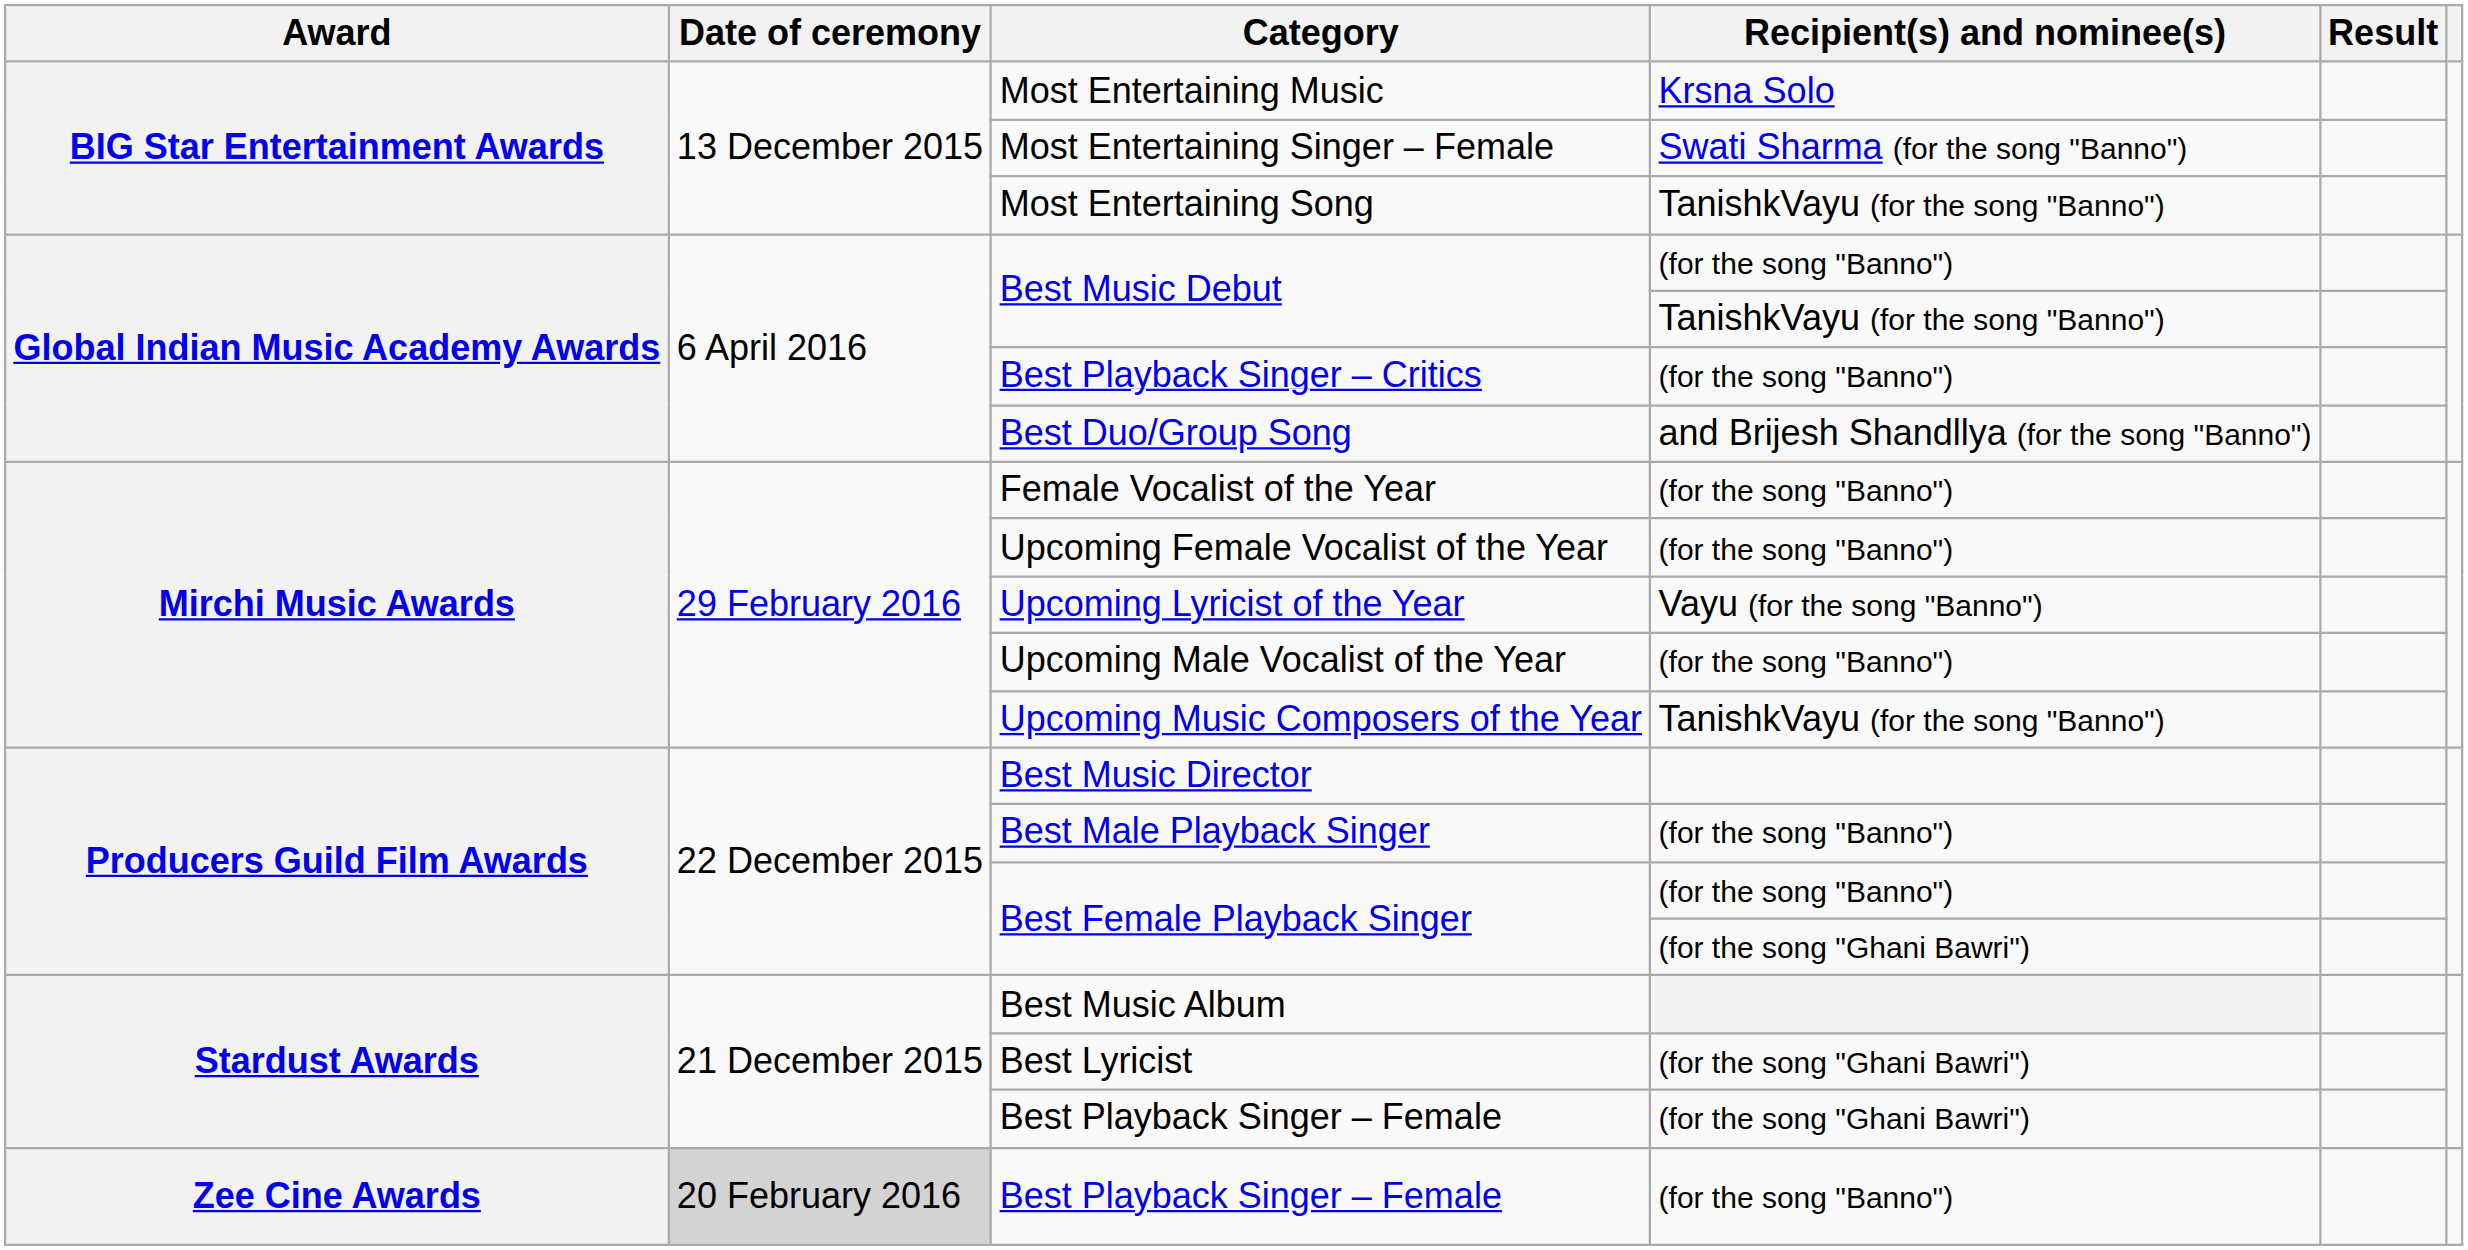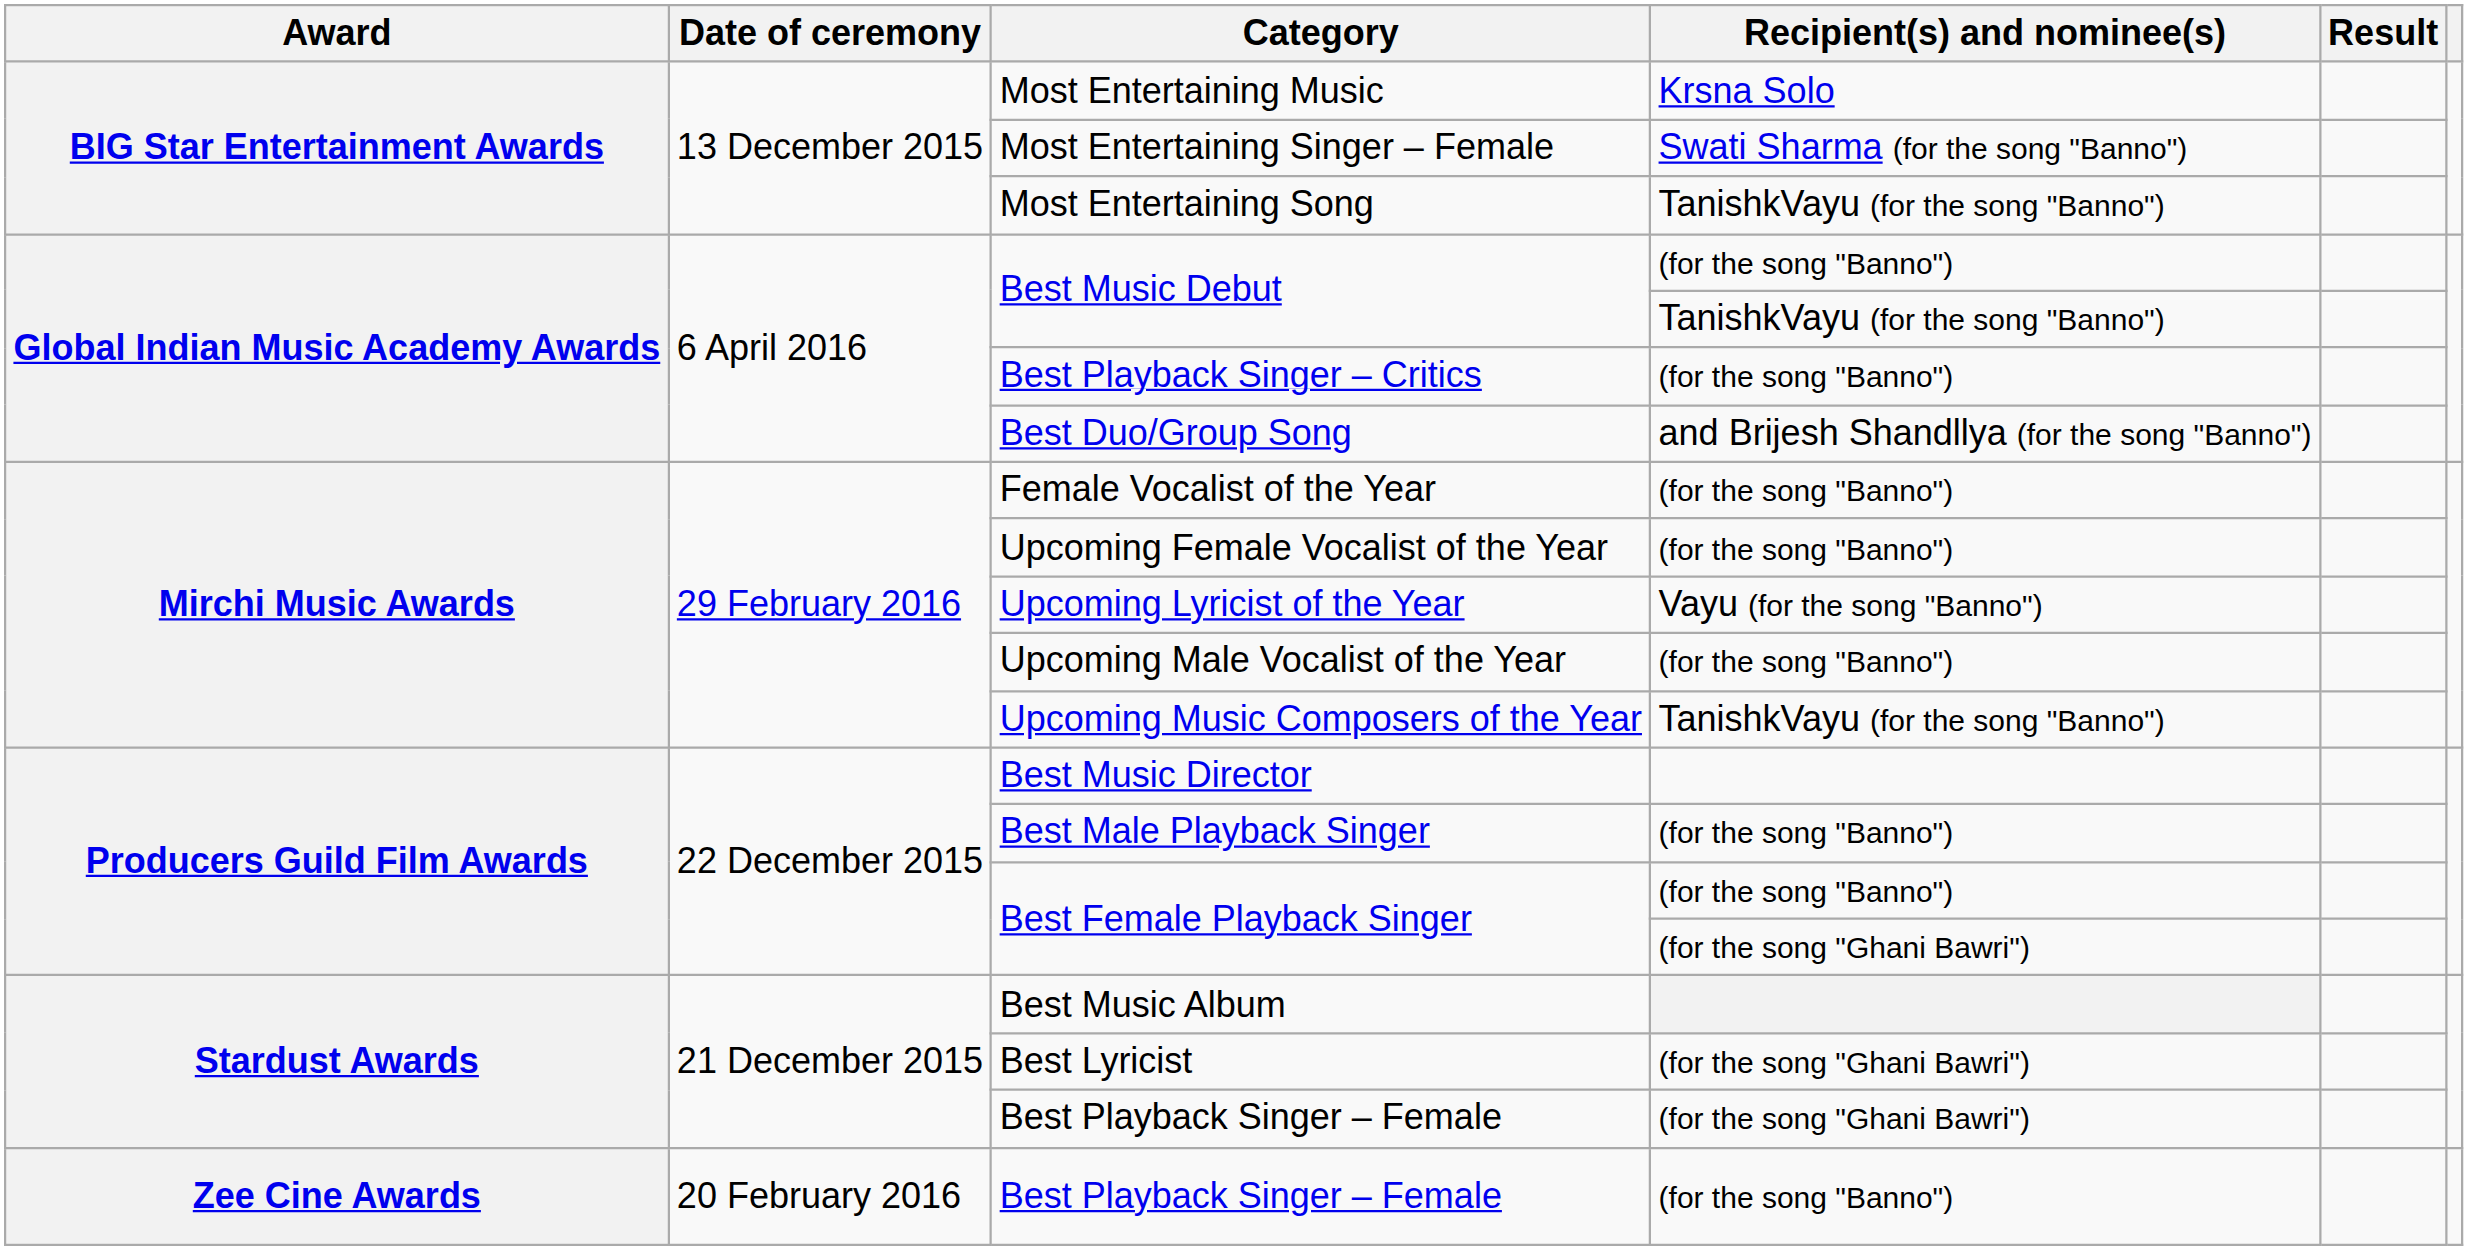(819, 1195) lightgrey background -> (819, 1195) no background
